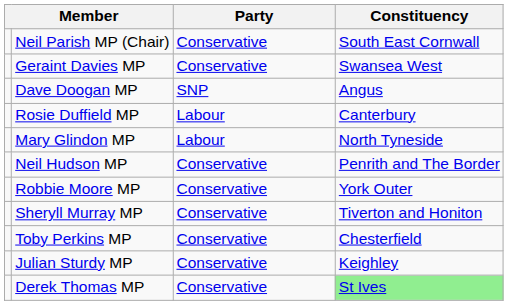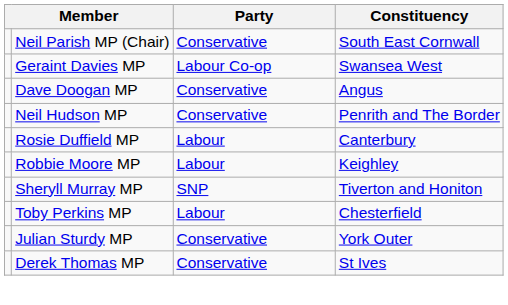(222, 66) Conservative -> (224, 66) Labour Co-op
(192, 90) SNP -> (222, 90) Conservative
rows swapped: (77, 115) <-> (71, 164)
- row: (75, 139)
(222, 189) Conservative -> (201, 164) Labour
(376, 189) York Outer -> (369, 164) Keighley
(222, 213) Conservative -> (192, 189) SNP
(222, 238) Conservative -> (201, 213) Labour
(369, 262) Keighley -> (376, 238) York Outer
(363, 287) lightgreen background -> (363, 262) no background
